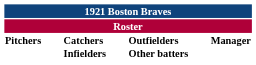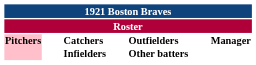(23, 41) no background -> (23, 41) pink background
